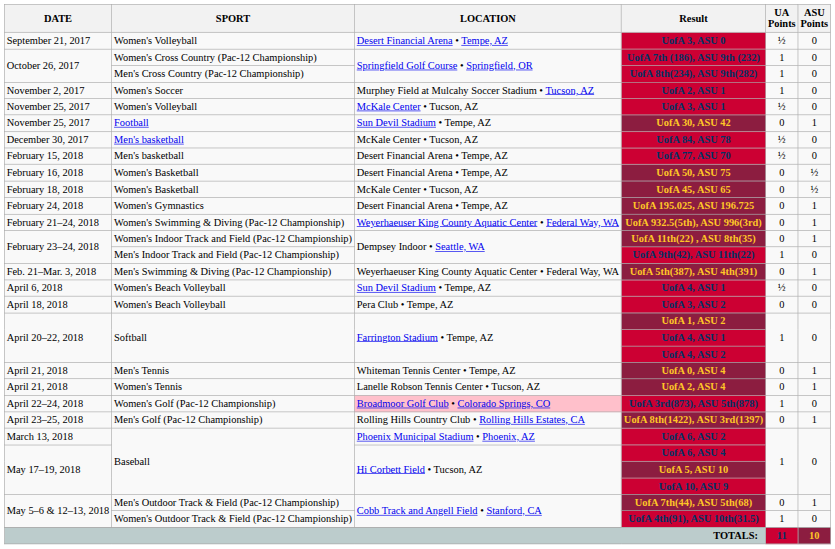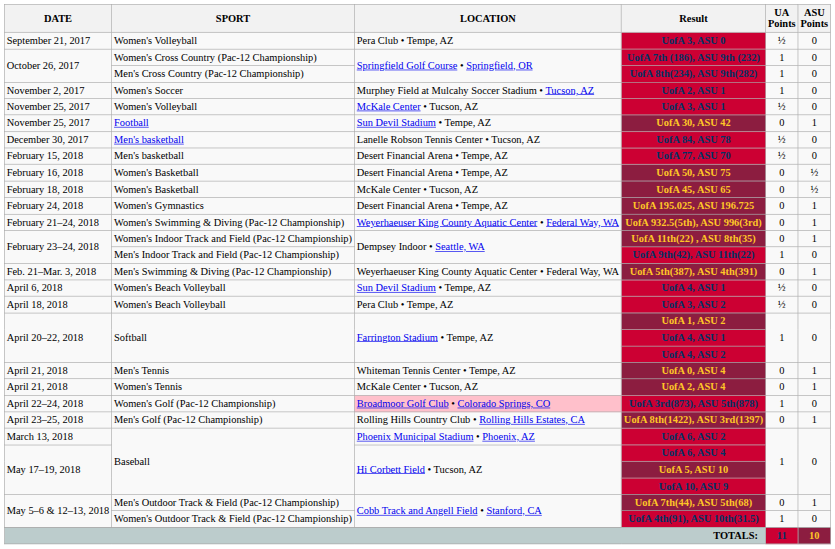(432, 40) Desert Financial Arena • Tempe, AZ -> (405, 40) Pera Club • Tempe, AZ
(417, 139) McKale Center • Tucson, AZ -> (448, 139) Lanelle Robson Tennis Center • Tucson, AZ
(782, 304) 0 -> (782, 304) ½
(448, 387) Lanelle Robson Tennis Center • Tucson, AZ -> (417, 387) McKale Center • Tucson, AZ
